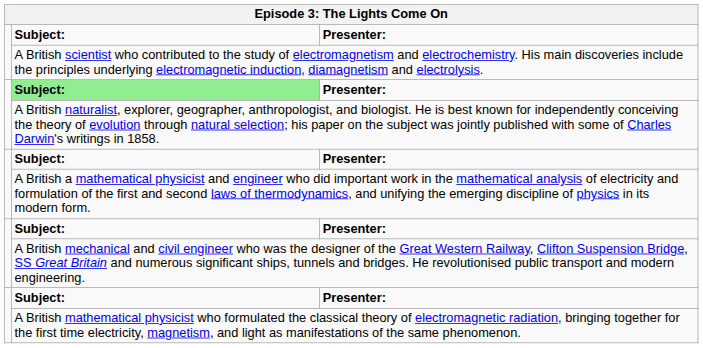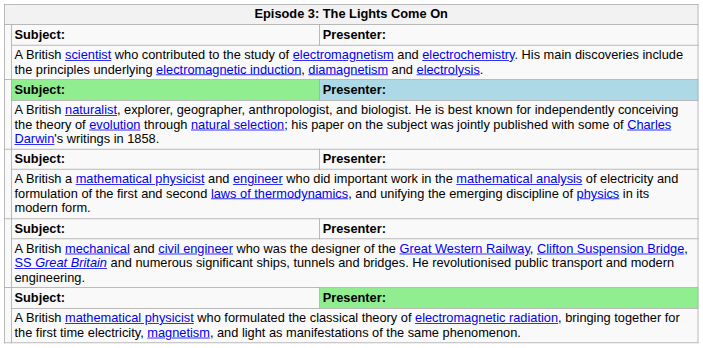(354, 89) no background -> (354, 89) lightblue background
(354, 298) no background -> (354, 298) lightgreen background
